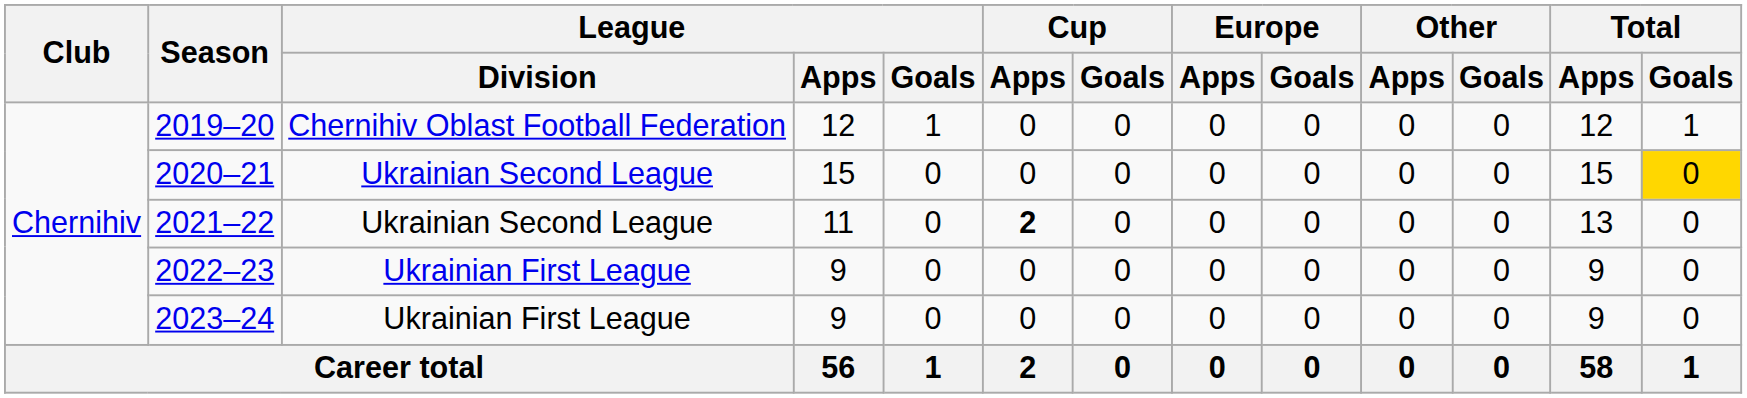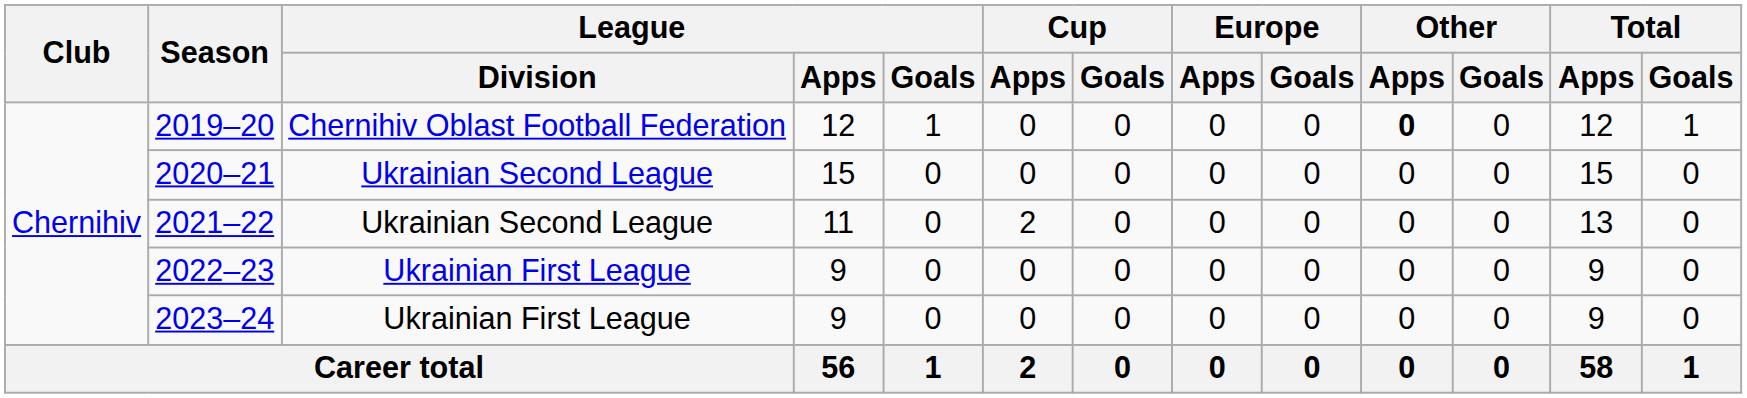(1407, 125) normal -> (1407, 125) bold
(1691, 174) gold background -> (1691, 174) no background
(1028, 222) bold -> (1028, 222) normal
